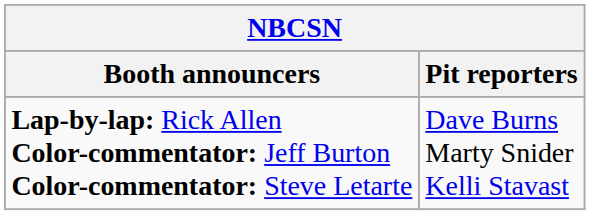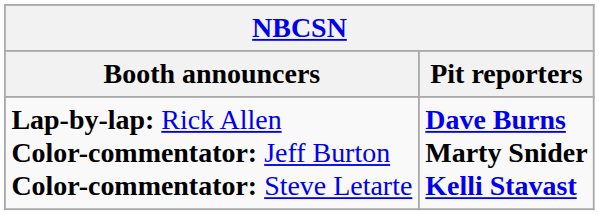(499, 153) normal -> (506, 153) bold
